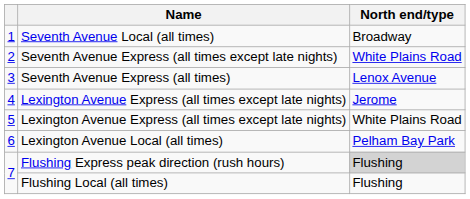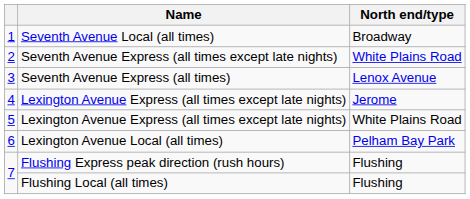(378, 162) lightgrey background -> (378, 162) no background
